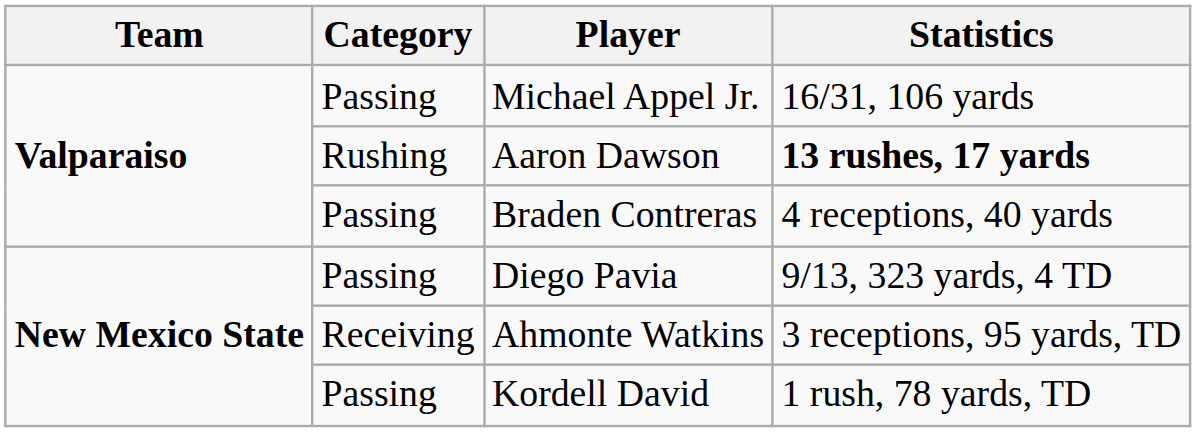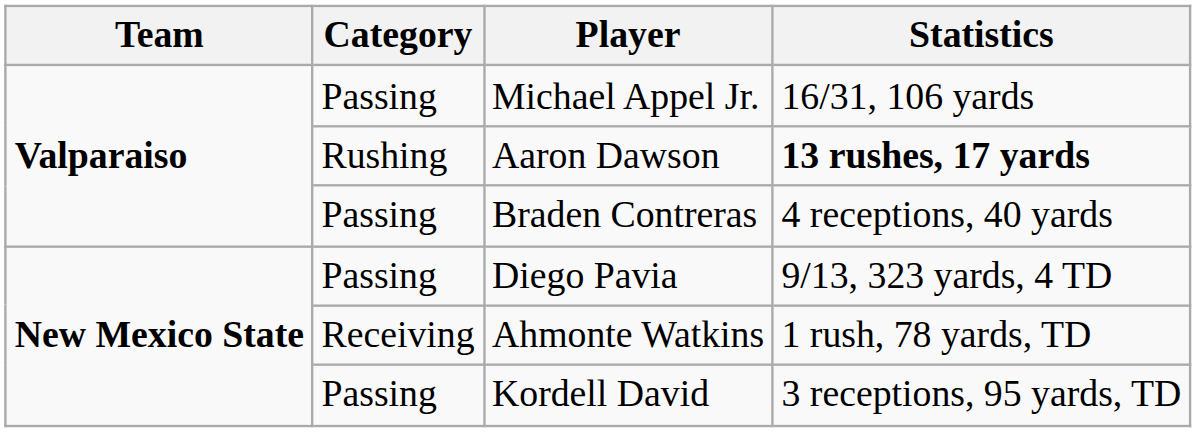(981, 334) 3 receptions, 95 yards, TD -> (936, 334) 1 rush, 78 yards, TD
(936, 394) 1 rush, 78 yards, TD -> (981, 394) 3 receptions, 95 yards, TD
